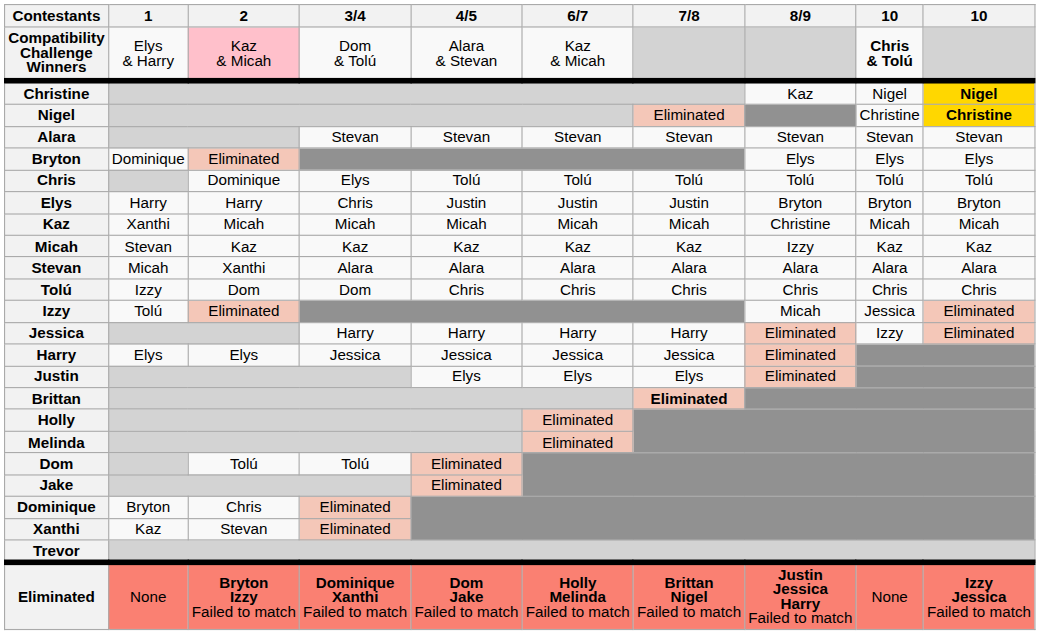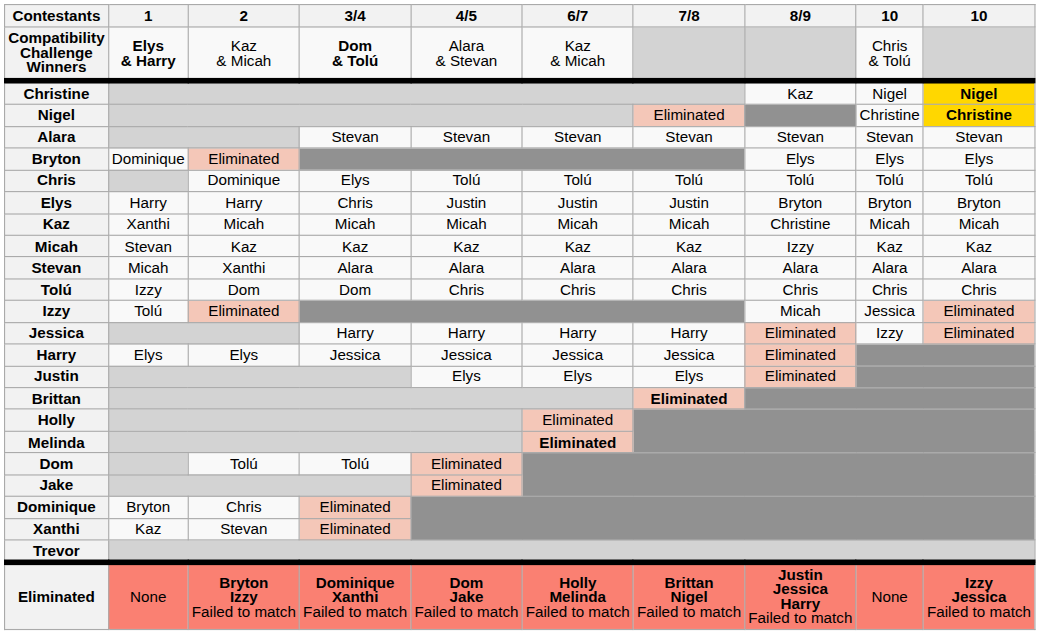(148, 52) normal -> (148, 52) bold
(244, 52) pink background -> (244, 52) no background
(355, 52) normal -> (355, 52) bold
(890, 52) bold -> (890, 52) normal
(578, 442) normal -> (578, 442) bold
